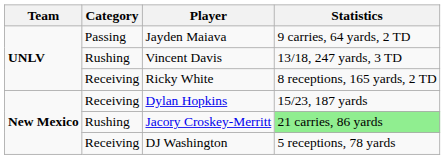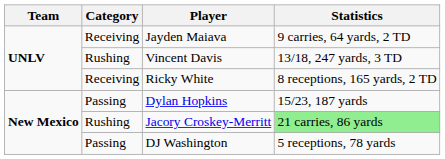(105, 36) Passing -> (112, 36) Receiving
(112, 100) Receiving -> (105, 100) Passing
(112, 143) Receiving -> (105, 143) Passing
